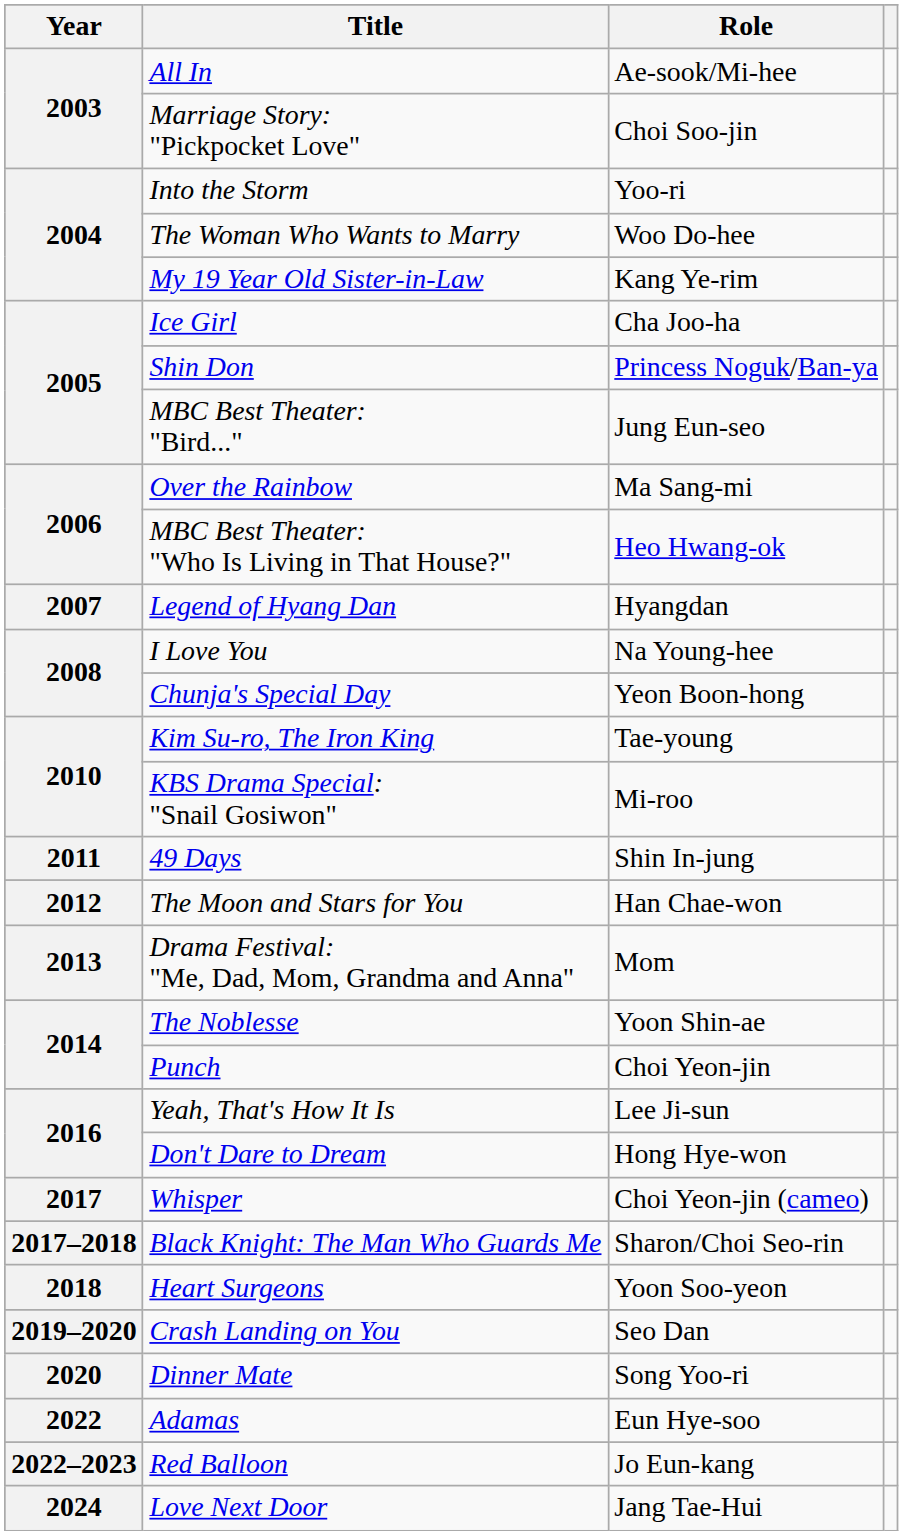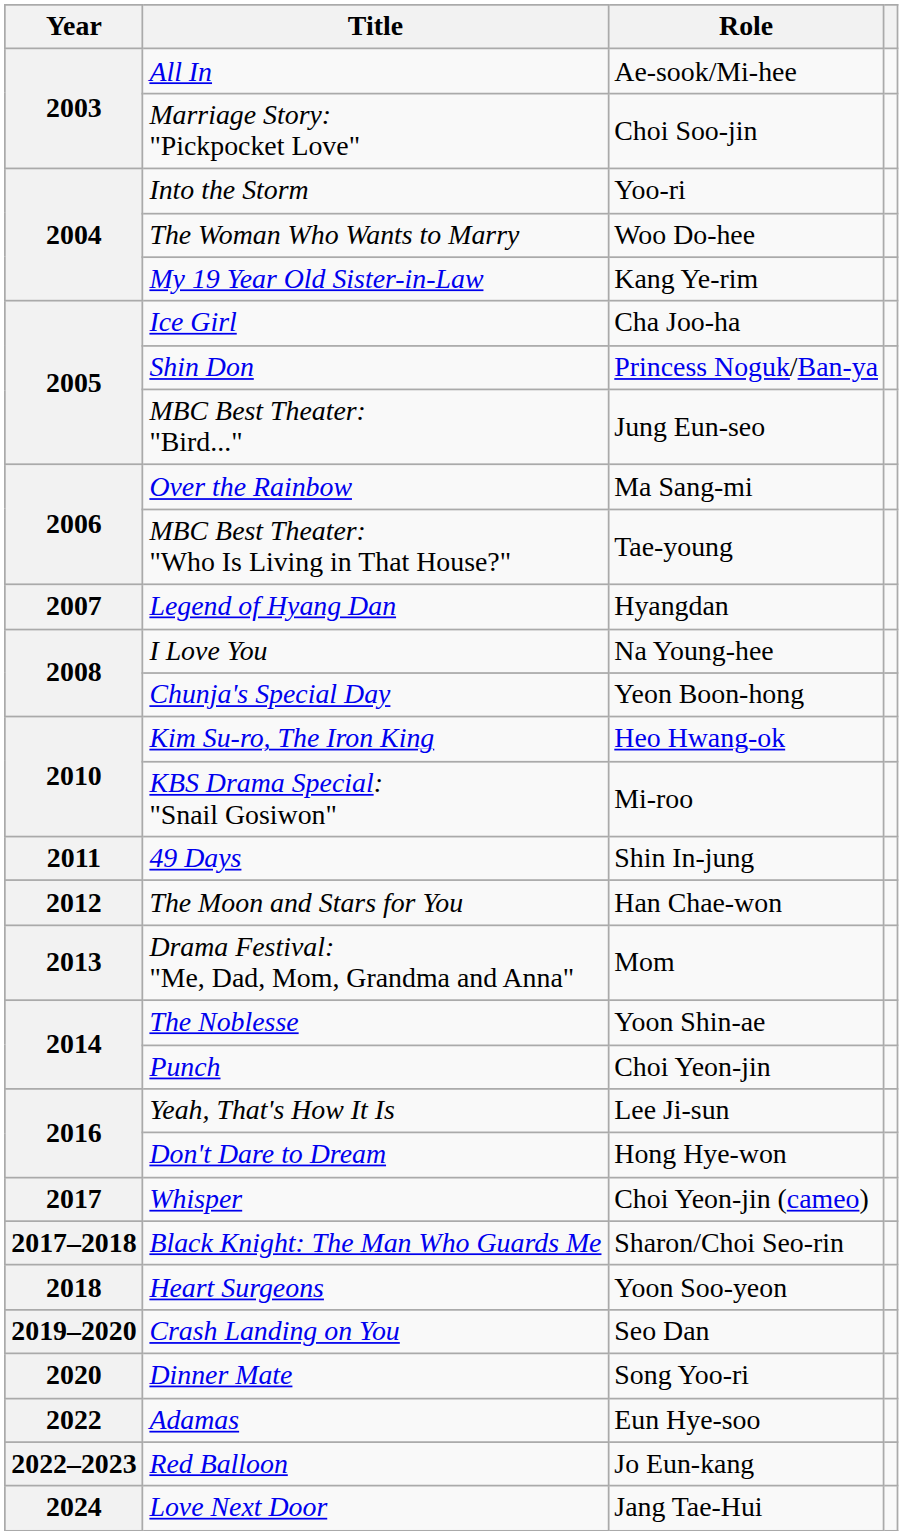(700, 546) Heo Hwang-ok -> (674, 546) Tae-young
(674, 738) Tae-young -> (700, 738) Heo Hwang-ok
